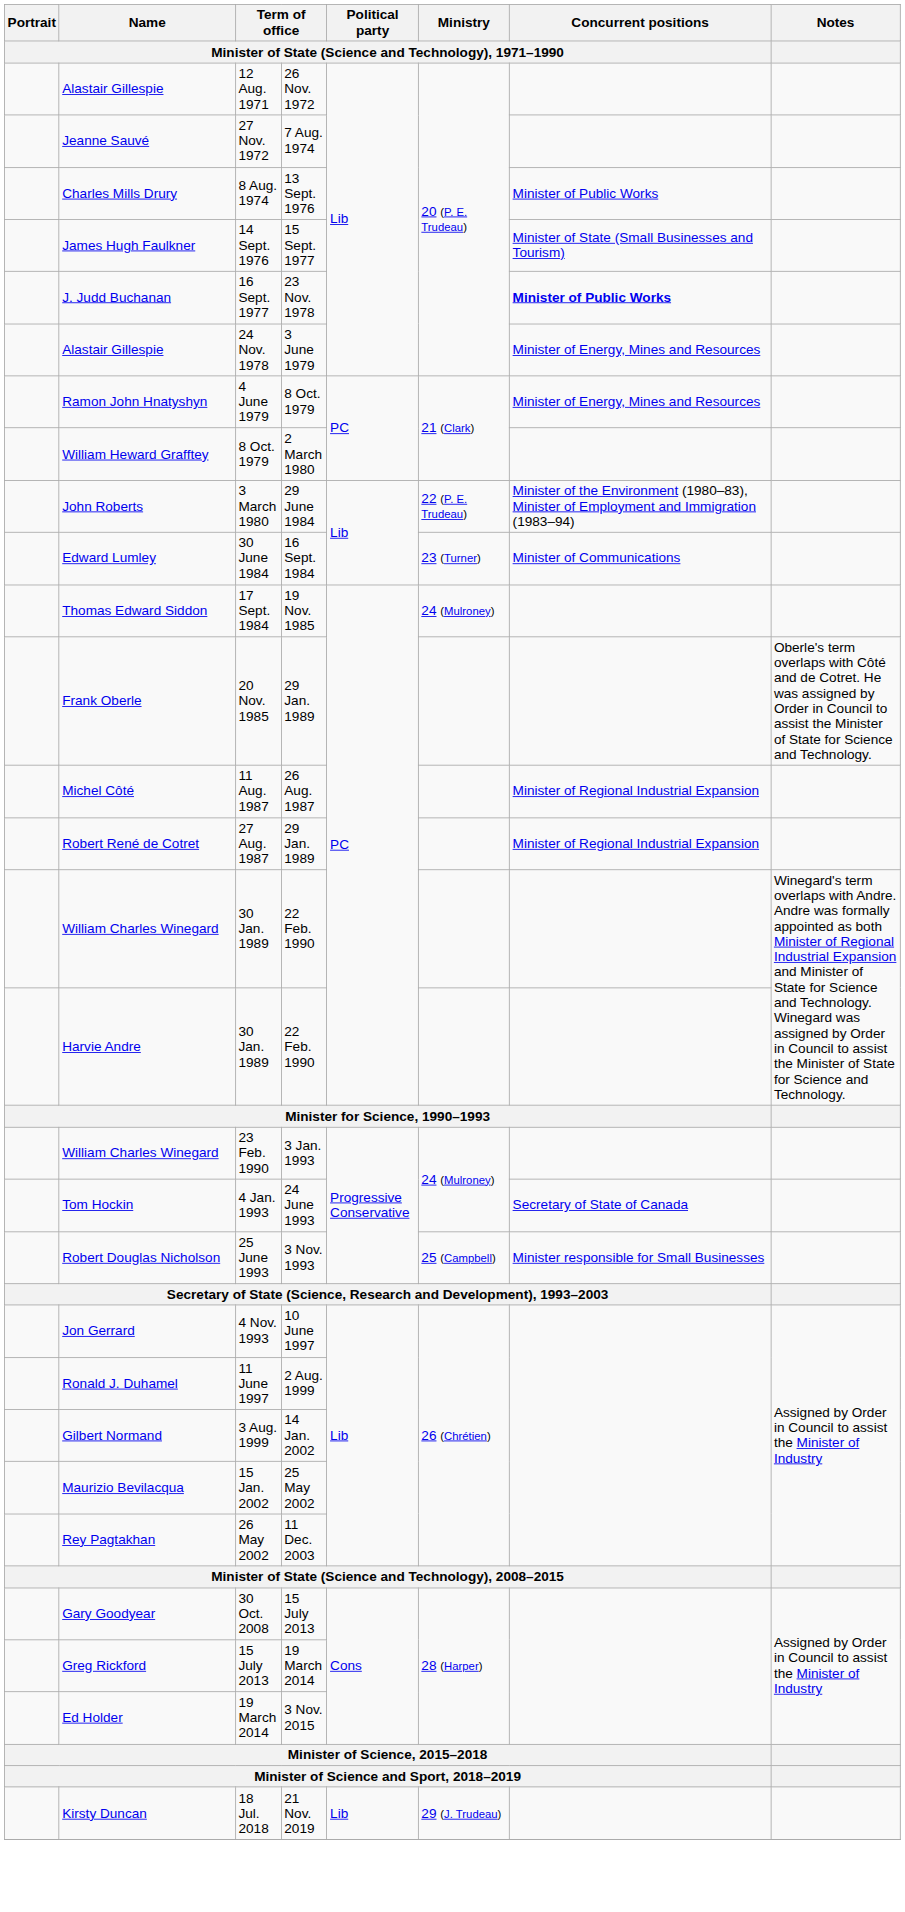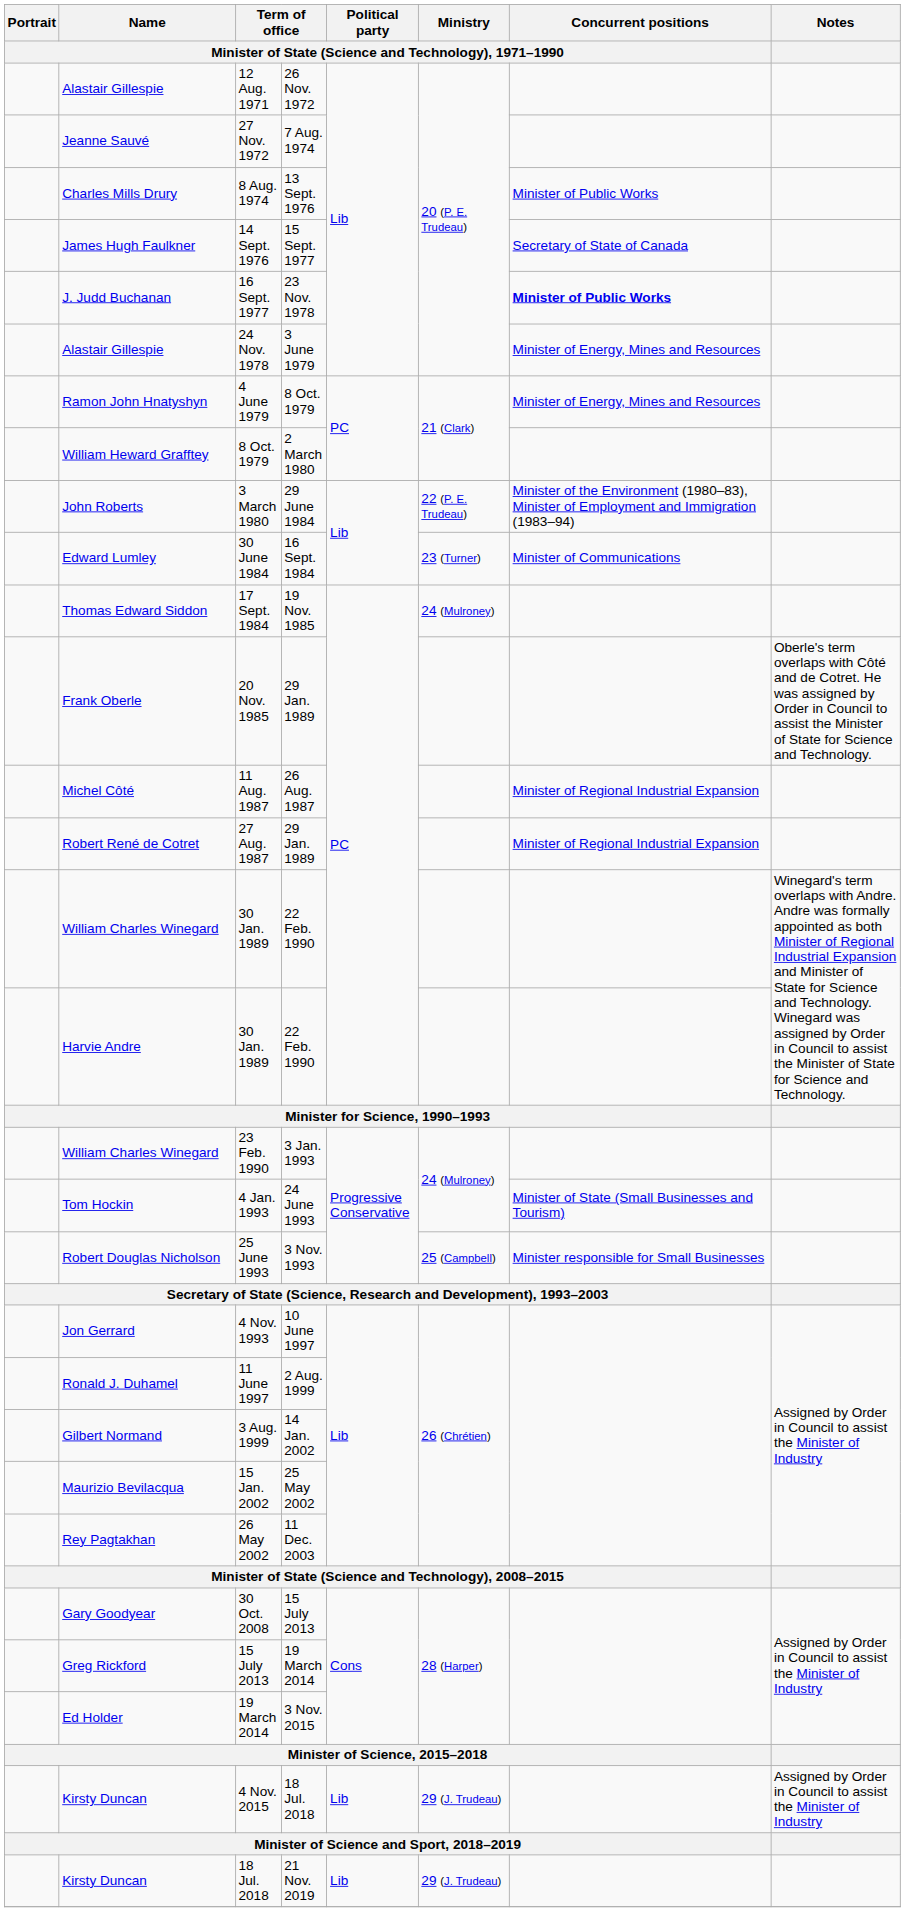(633, 245) Minister of State (Small Businesses and Tourism) -> (600, 245) Secretary of State of Canada
(600, 1205) Secretary of State of Canada -> (633, 1205) Minister of State (Small Businesses and Tourism)
+ row: (105, 1799)
